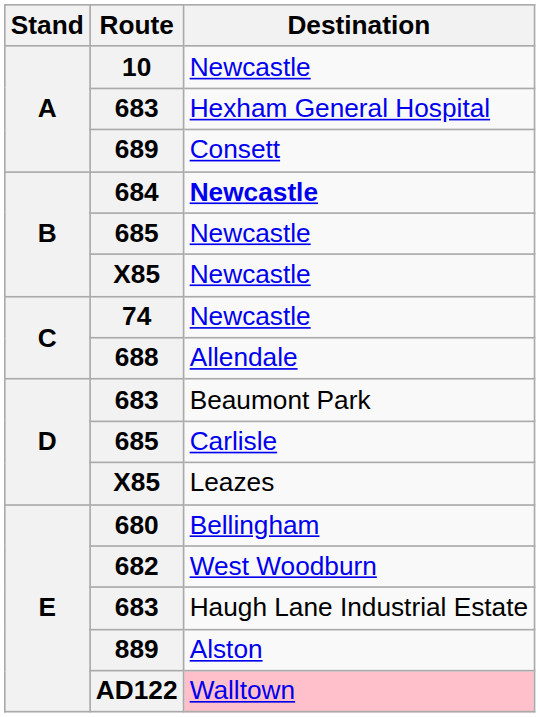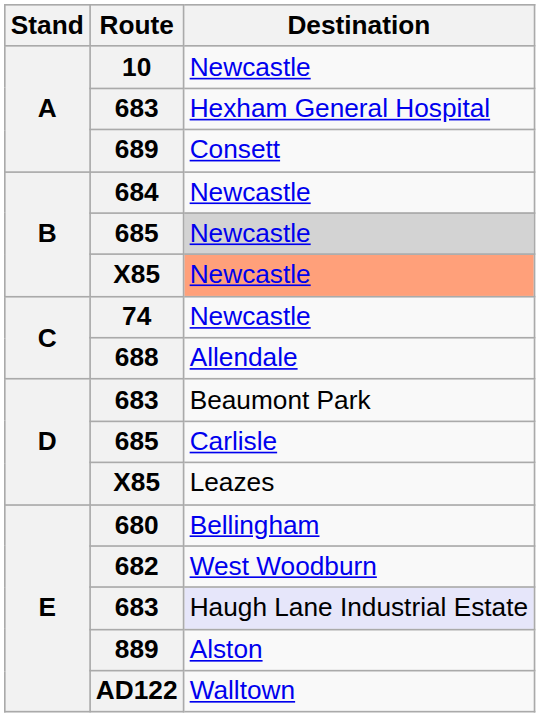(254, 191) bold -> (250, 191) normal
(250, 233) no background -> (250, 233) lightgrey background
(250, 274) no background -> (250, 274) lightsalmon background
(359, 607) no background -> (359, 607) lavender background
(242, 691) pink background -> (242, 691) no background
